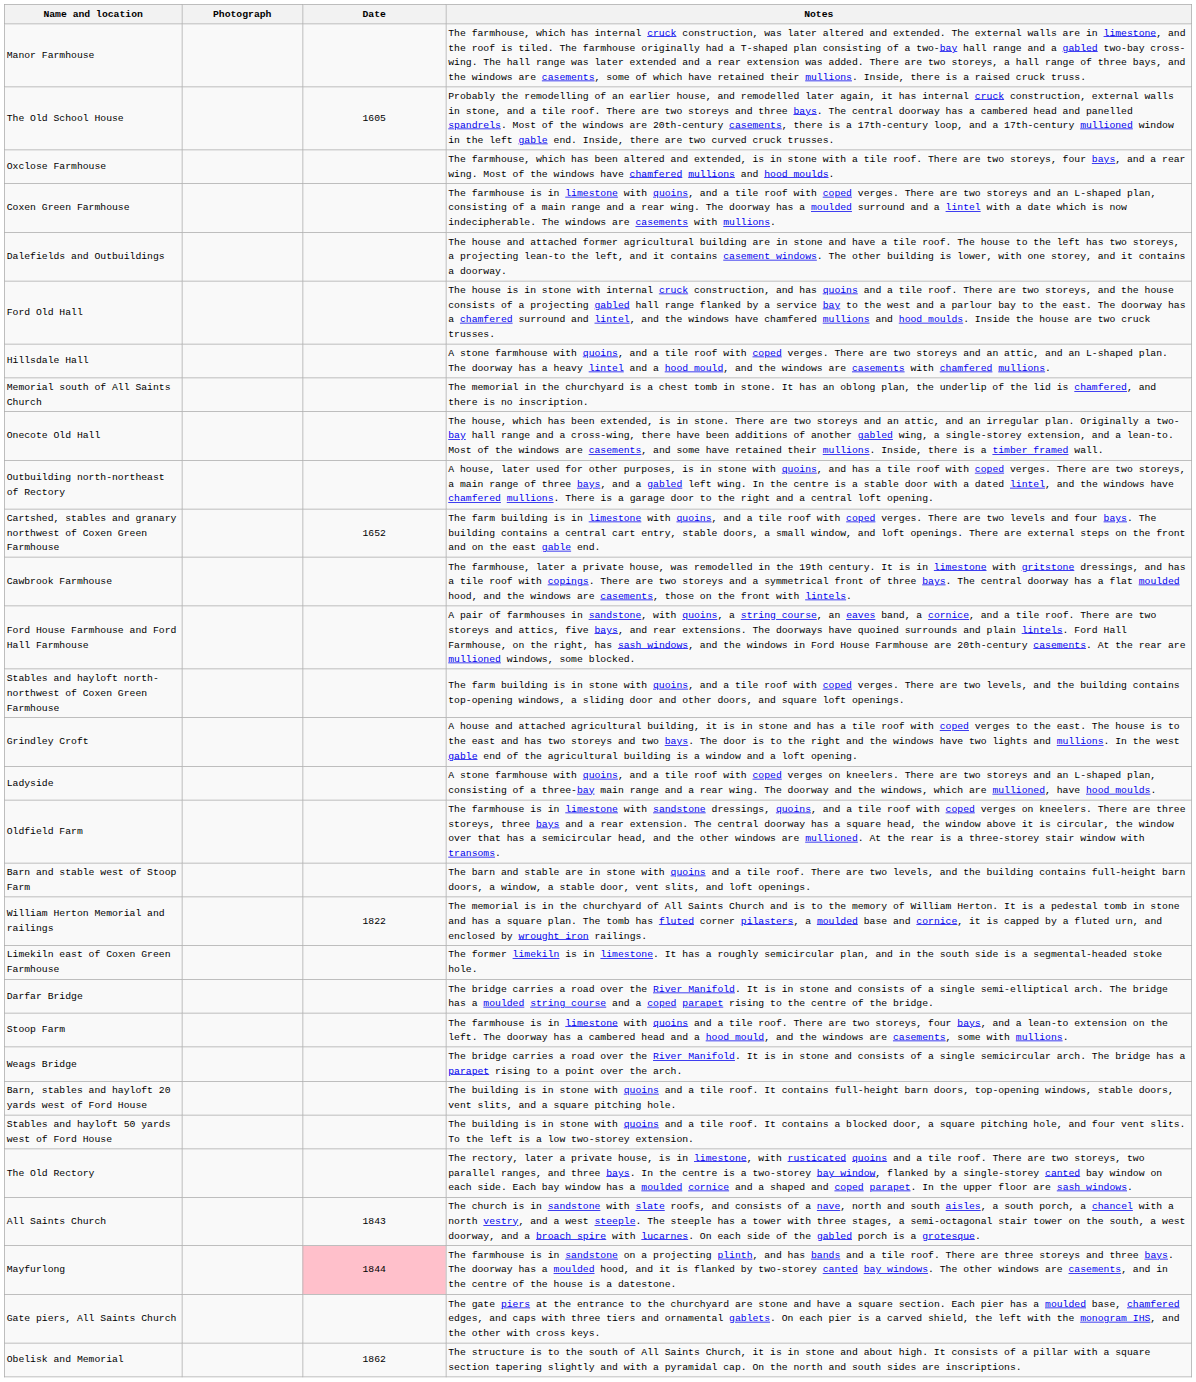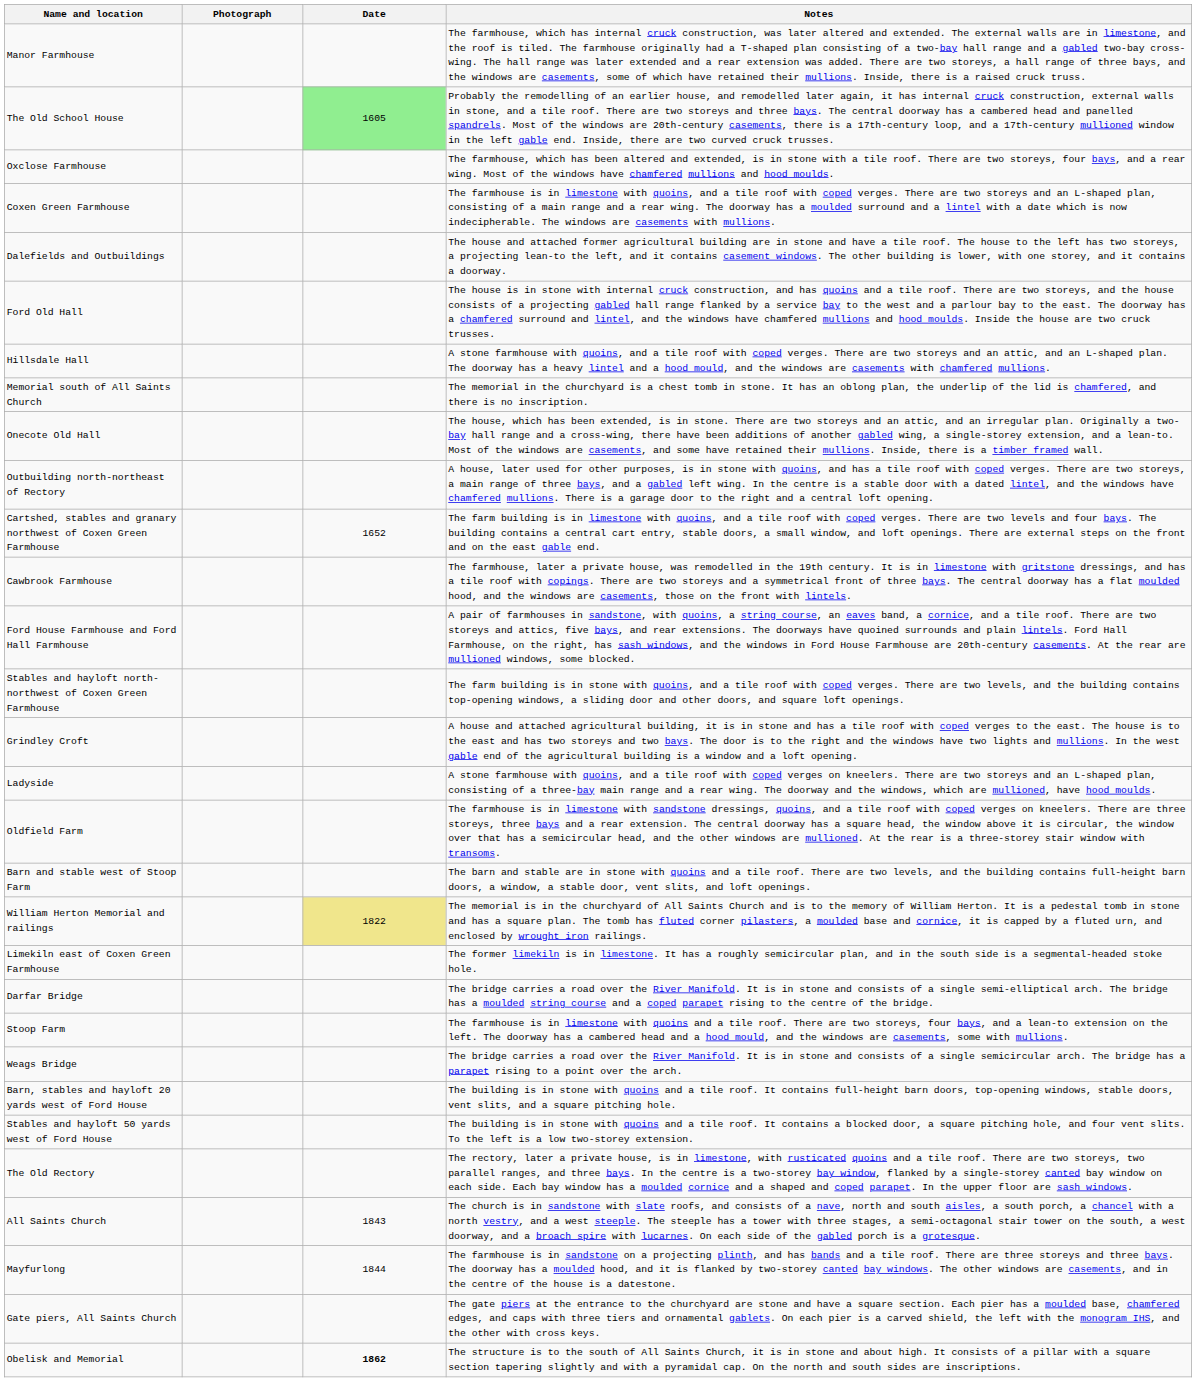(374, 118) no background -> (374, 118) lightgreen background
(374, 921) no background -> (374, 921) khaki background
(374, 1270) pink background -> (374, 1270) no background
(374, 1360) normal -> (374, 1360) bold
